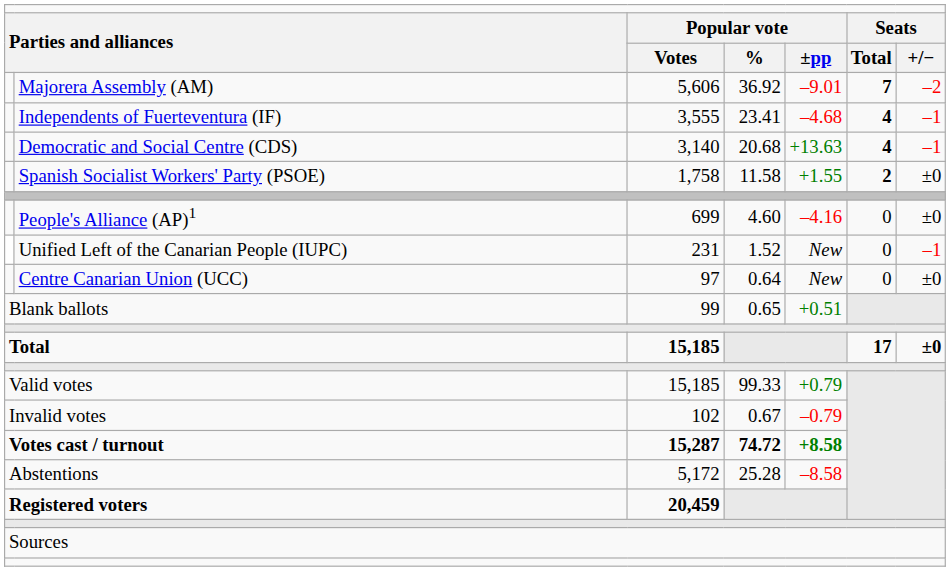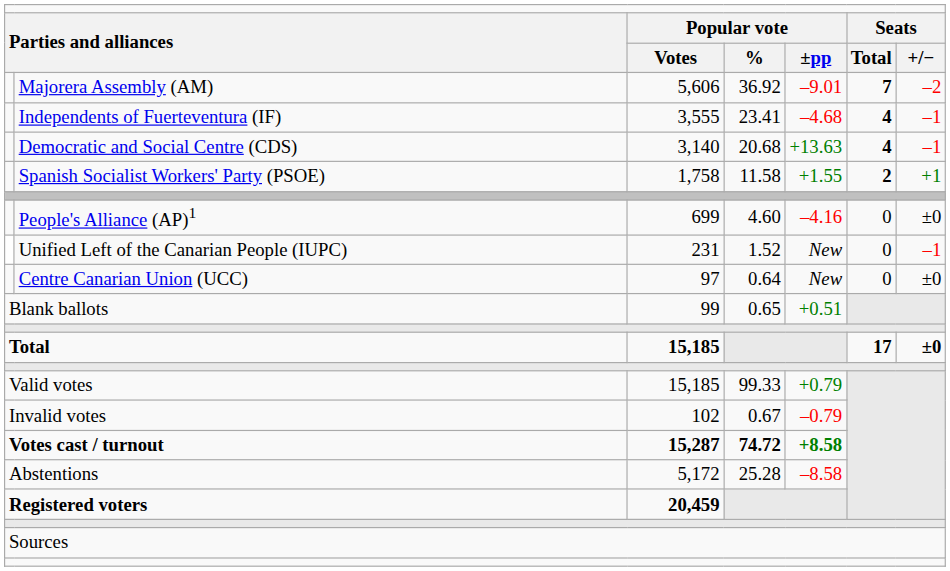(931, 176) ±0 -> (931, 176) +1
